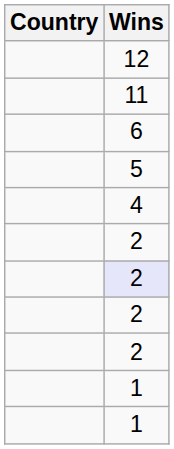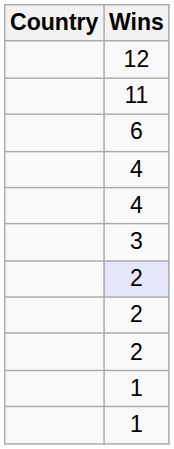(136, 168) 5 -> (136, 168) 4
(136, 242) 2 -> (136, 242) 3
